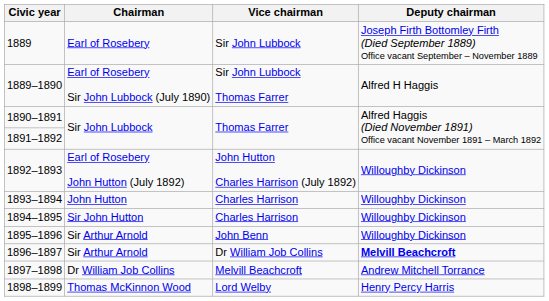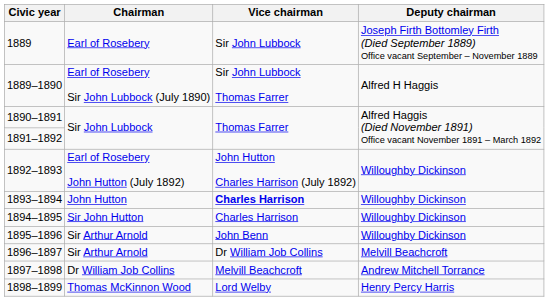(257, 200) normal -> (260, 200) bold
(408, 252) bold -> (404, 252) normal
